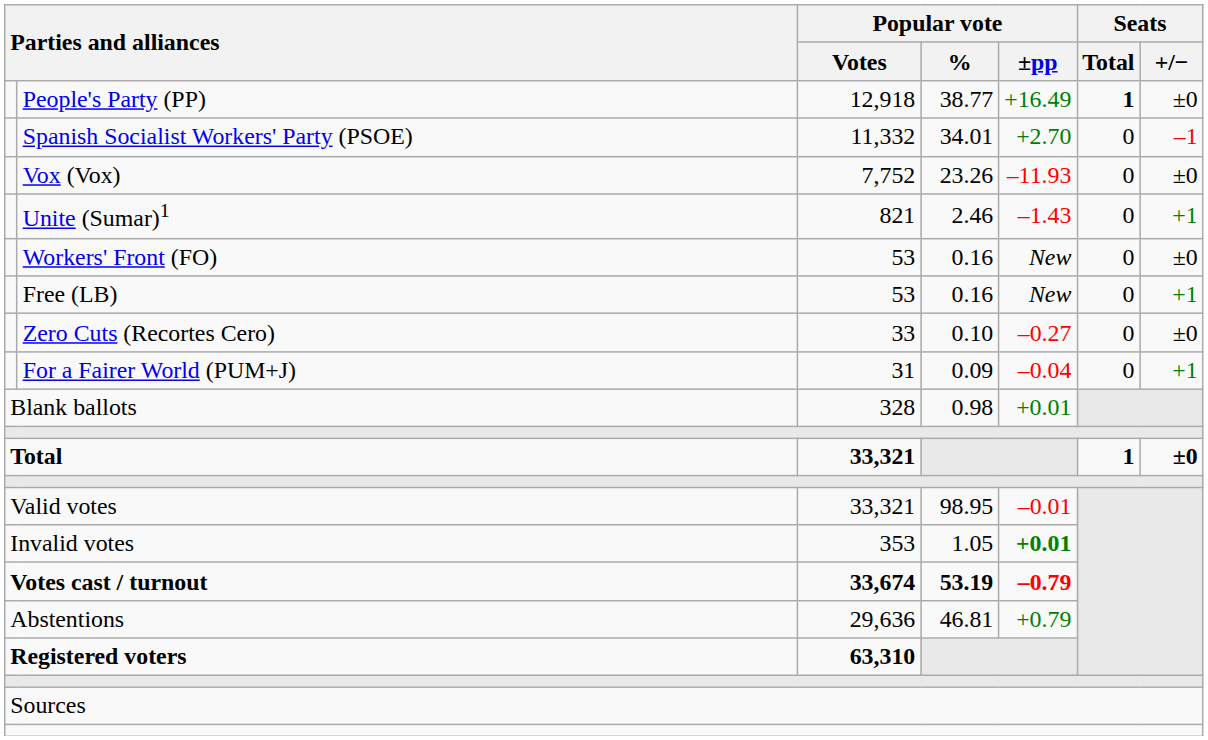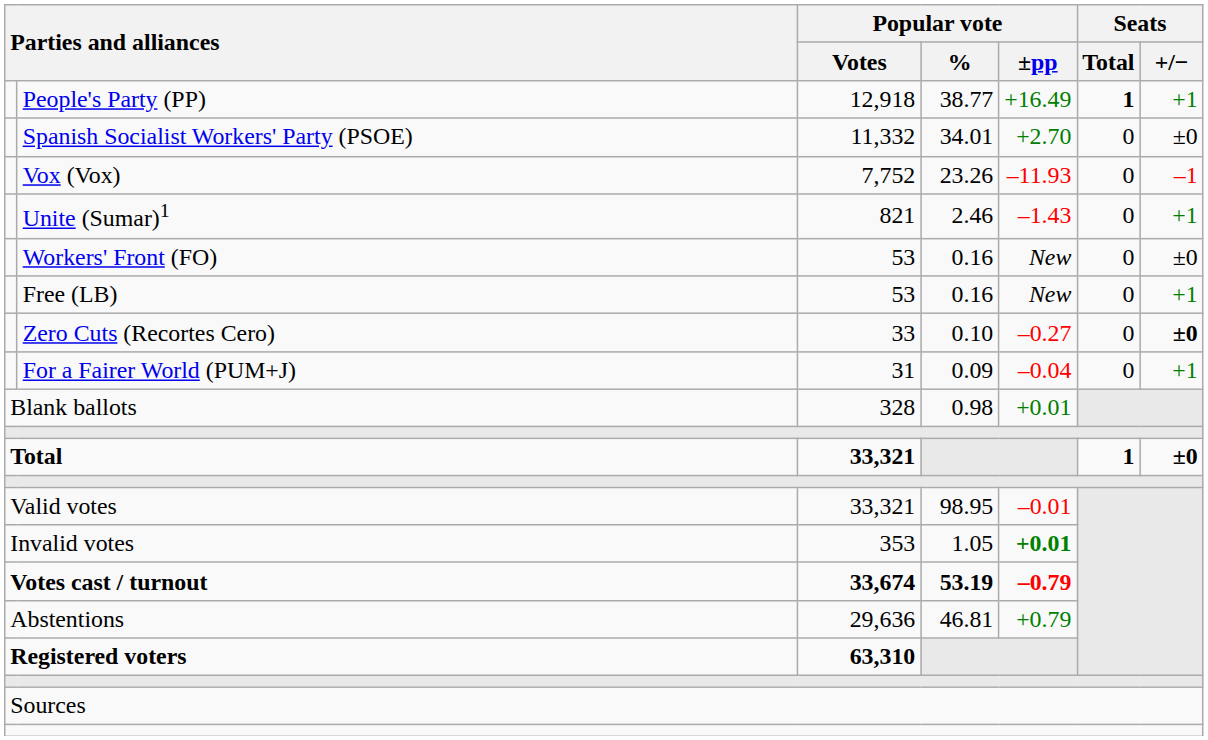(1185, 99) ±0 -> (1185, 99) +1
(1186, 136) –1 -> (1185, 136) ±0
(1185, 174) ±0 -> (1186, 174) –1
(1185, 332) normal -> (1185, 332) bold
